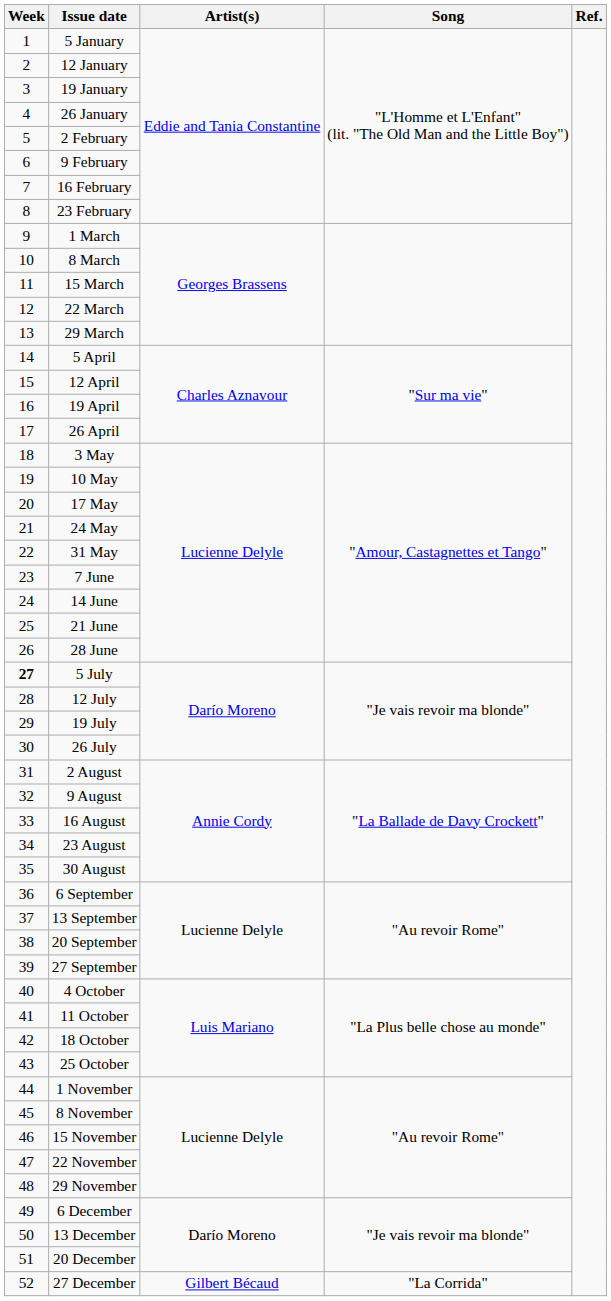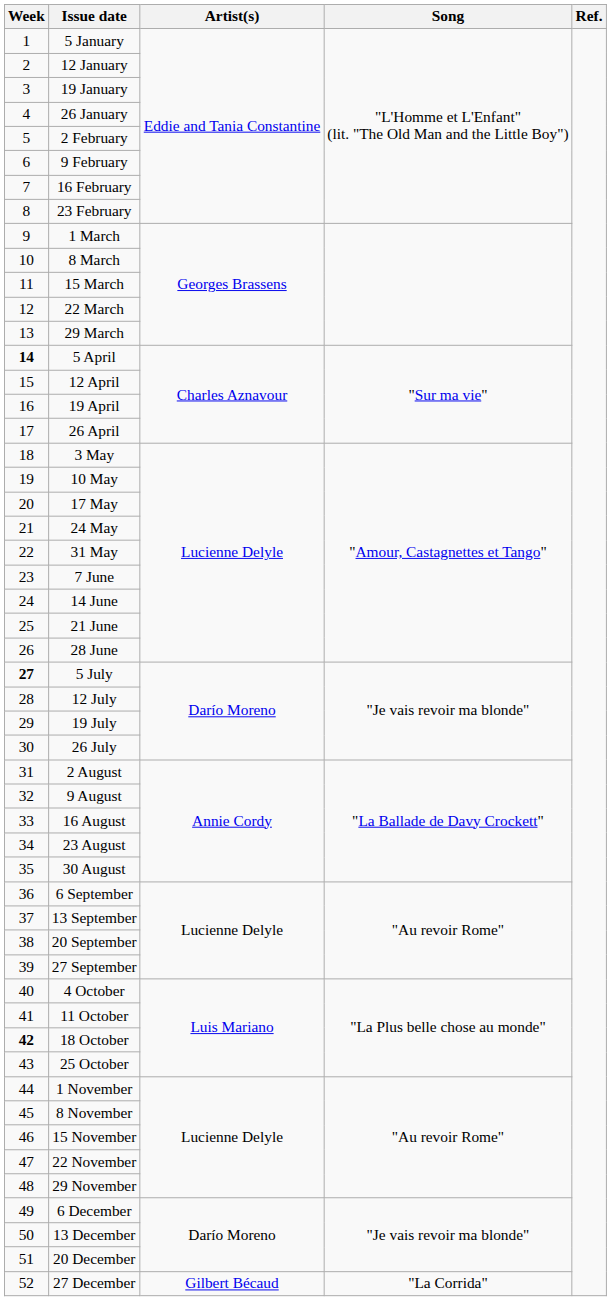(26, 357) normal -> (26, 357) bold
(26, 1039) normal -> (26, 1039) bold
